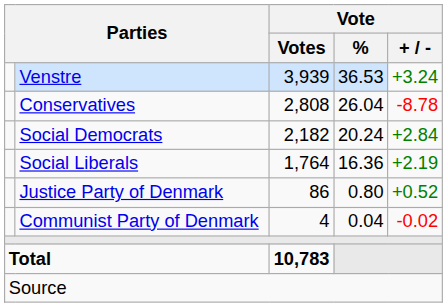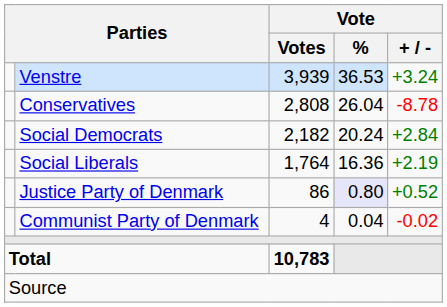(366, 192) no background -> (366, 192) lavender background
